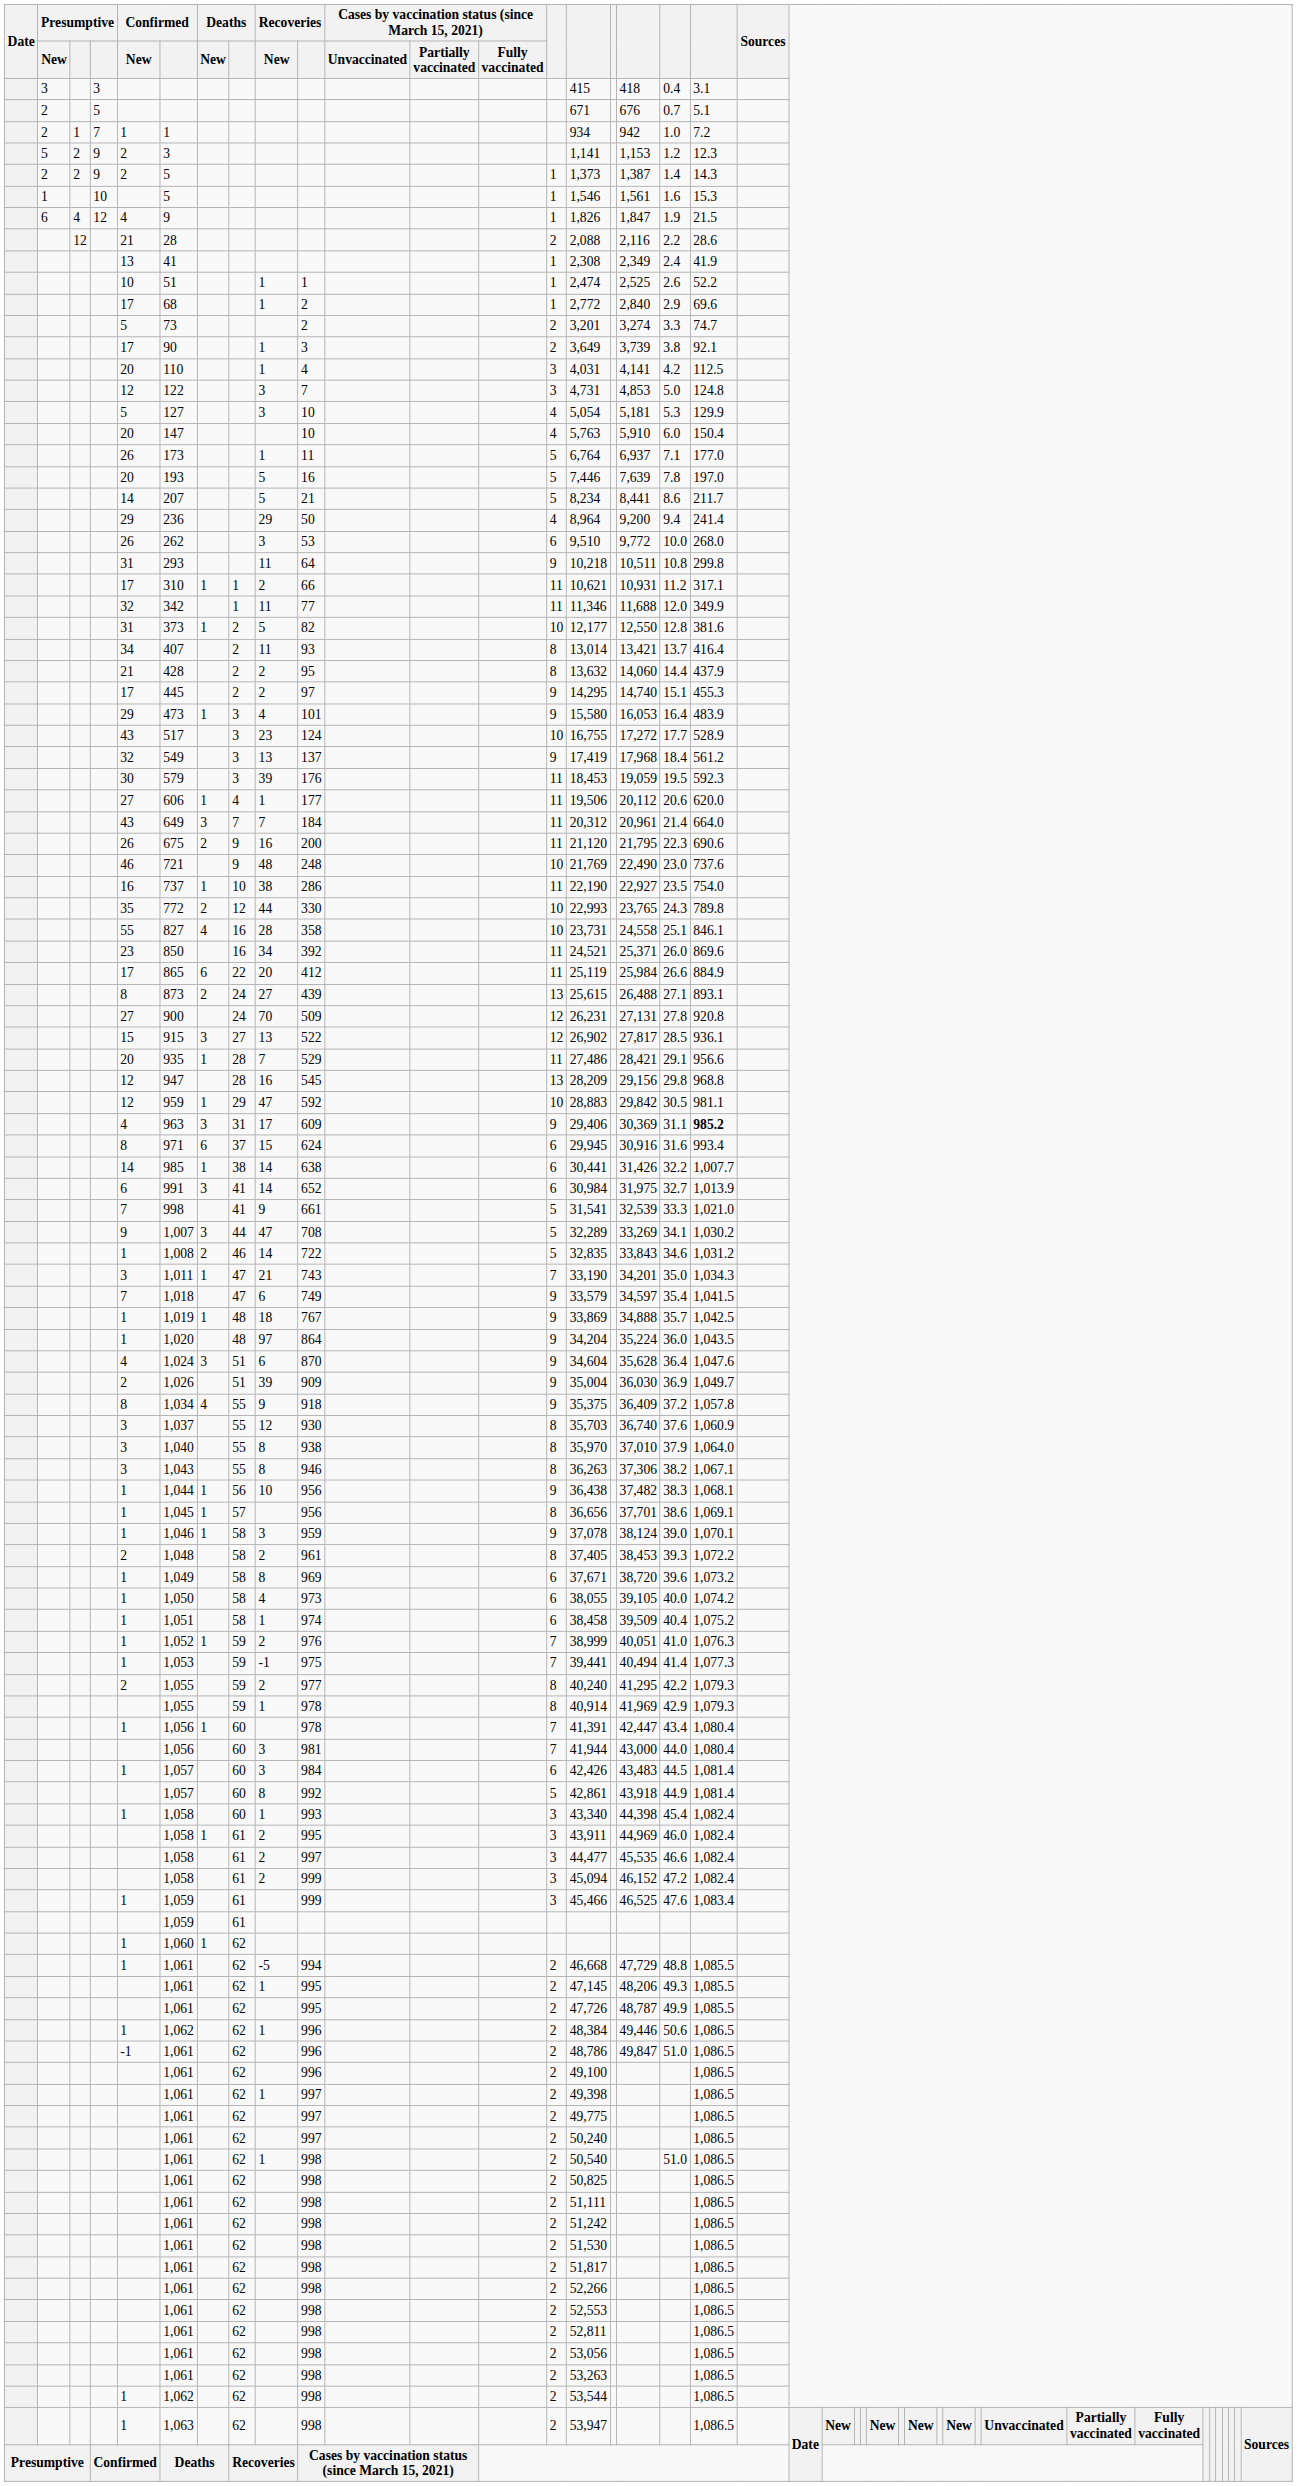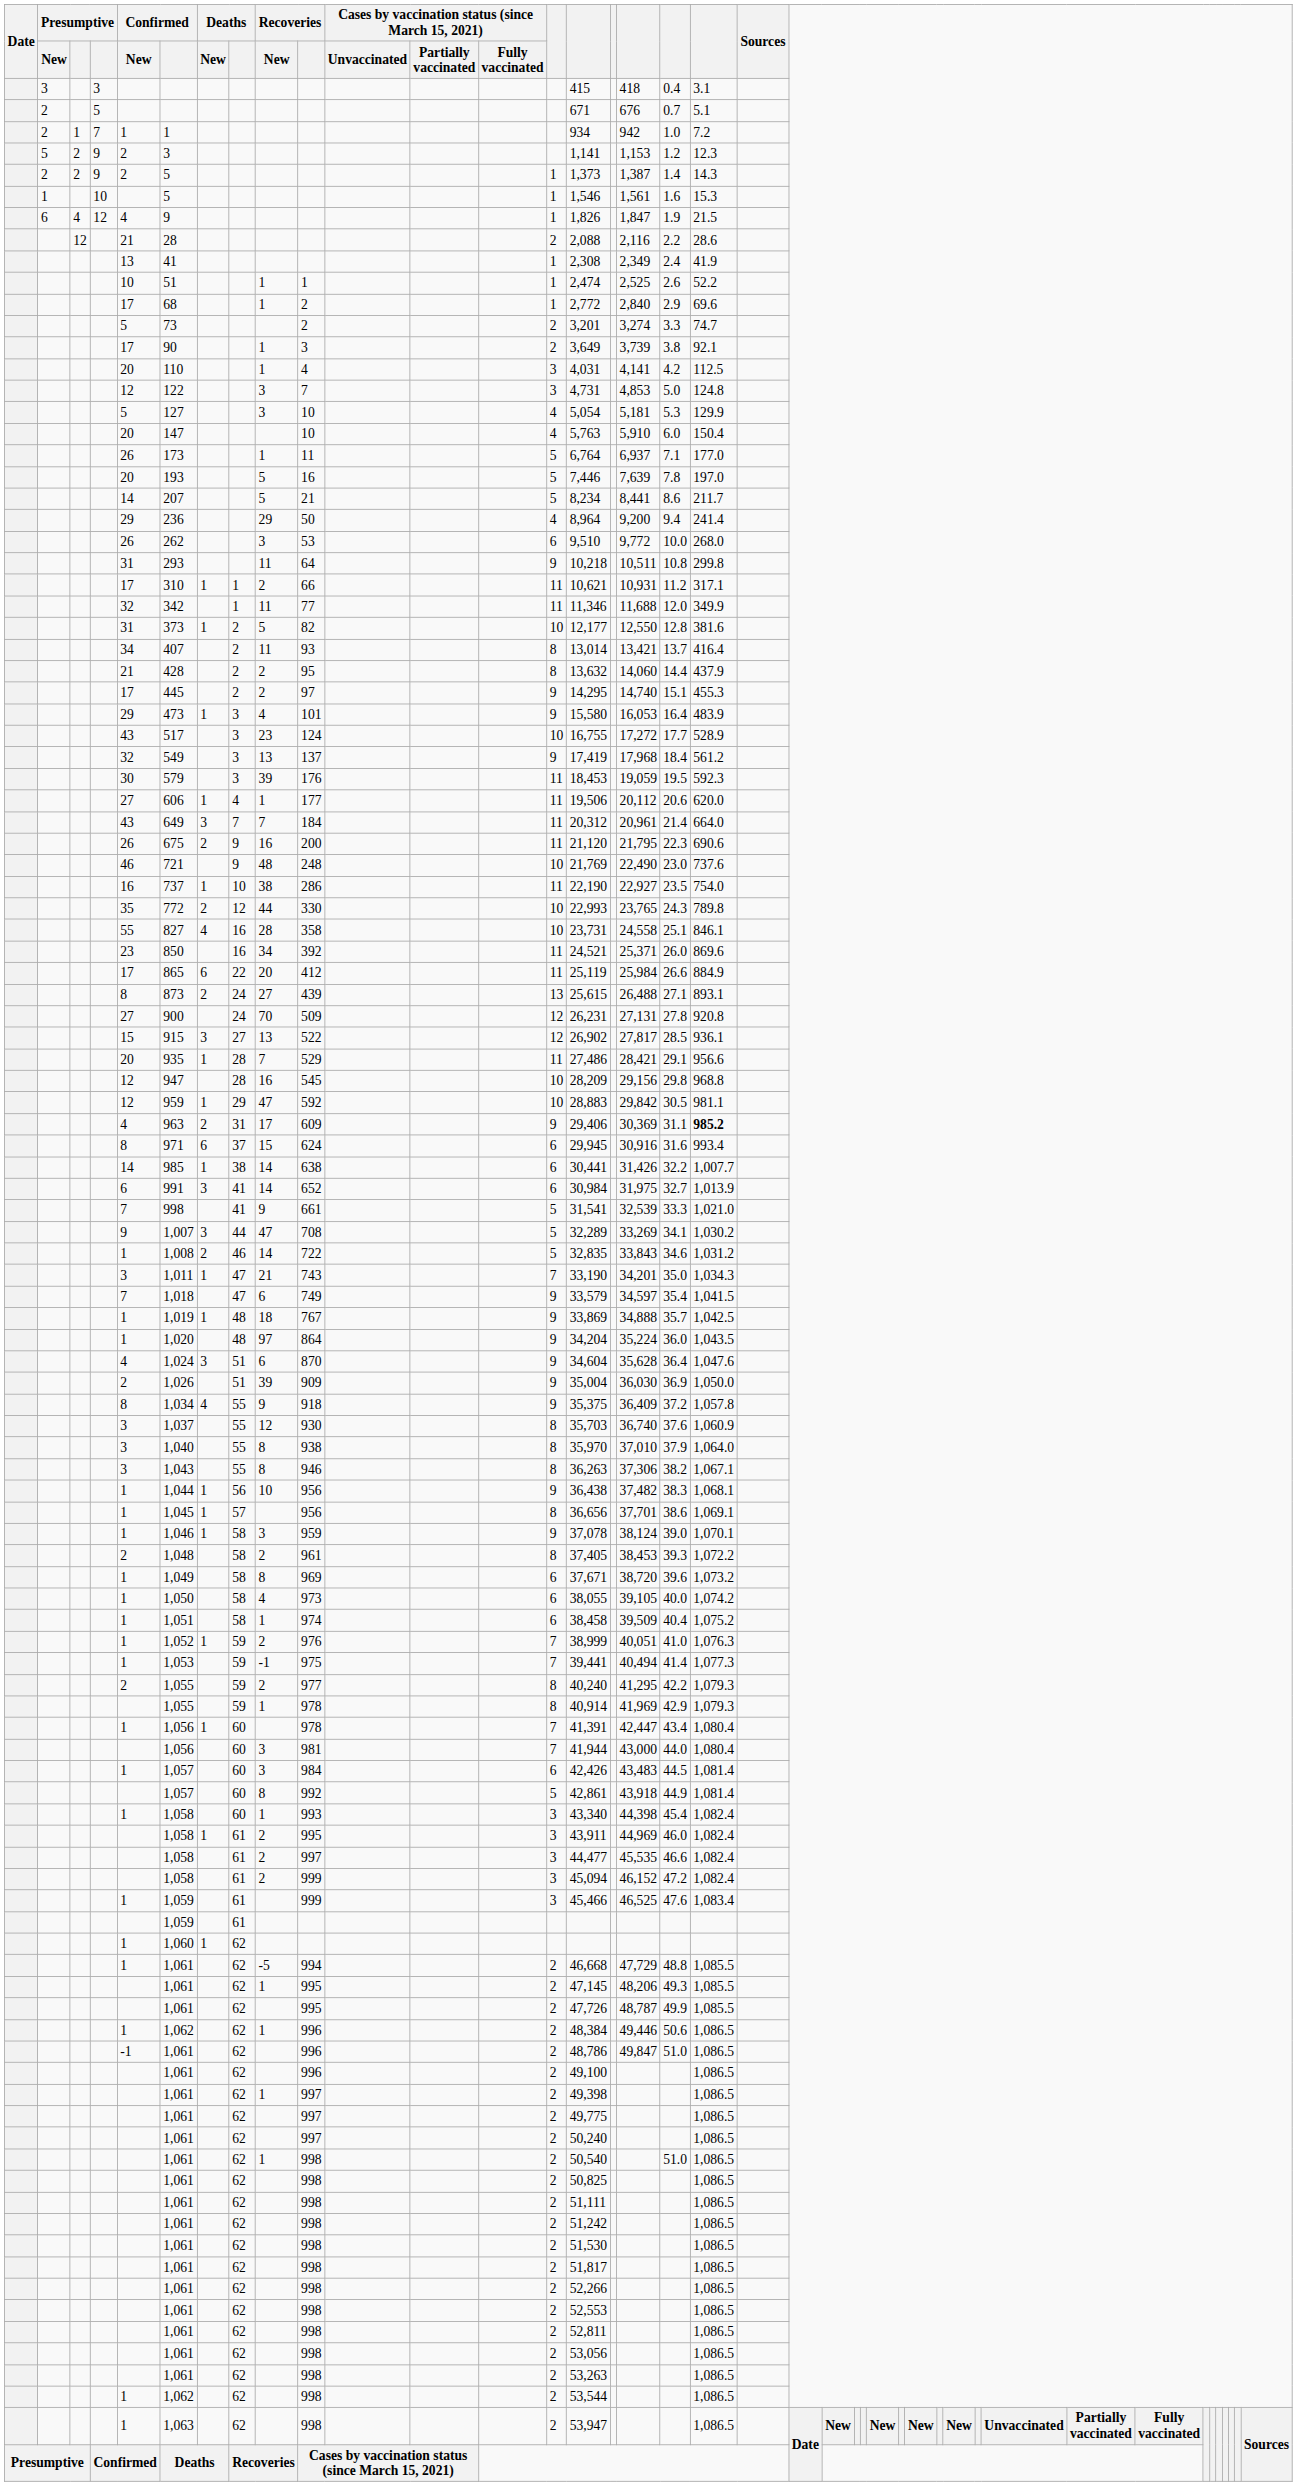(557, 1081) 13 -> (557, 1081) 10
(204, 1124) 3 -> (204, 1124) 2
(714, 1383) 1,049.7 -> (714, 1383) 1,050.0
